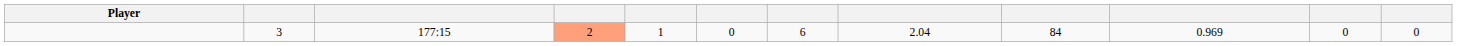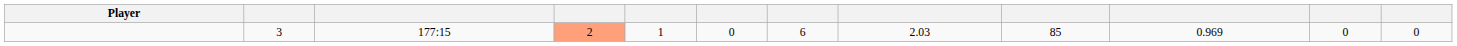(920, 32) 2.04 -> (920, 32) 2.03
(1055, 32) 84 -> (1055, 32) 85
